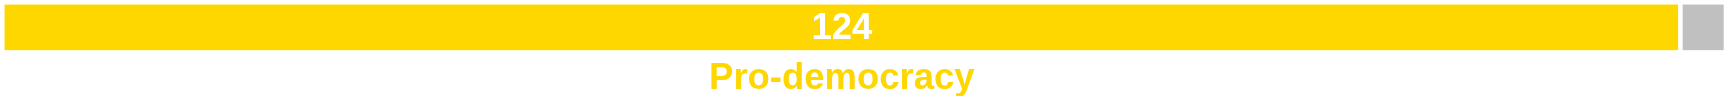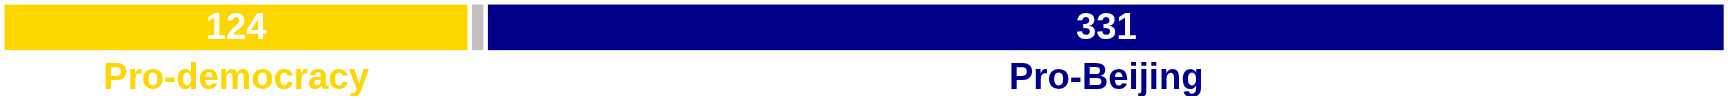+ column: (1106, 26)
